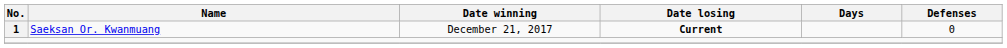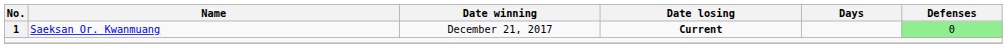(952, 30) no background -> (952, 30) lightgreen background
